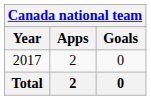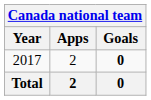(121, 60) normal -> (121, 60) bold
